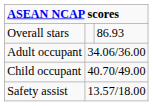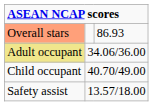(38, 33) no background -> (38, 33) lightsalmon background
(44, 52) no background -> (44, 52) khaki background
